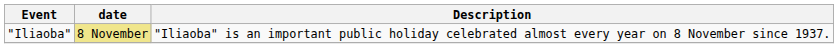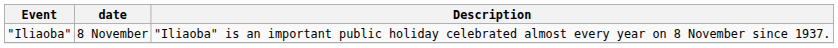(113, 33) khaki background -> (113, 33) no background
